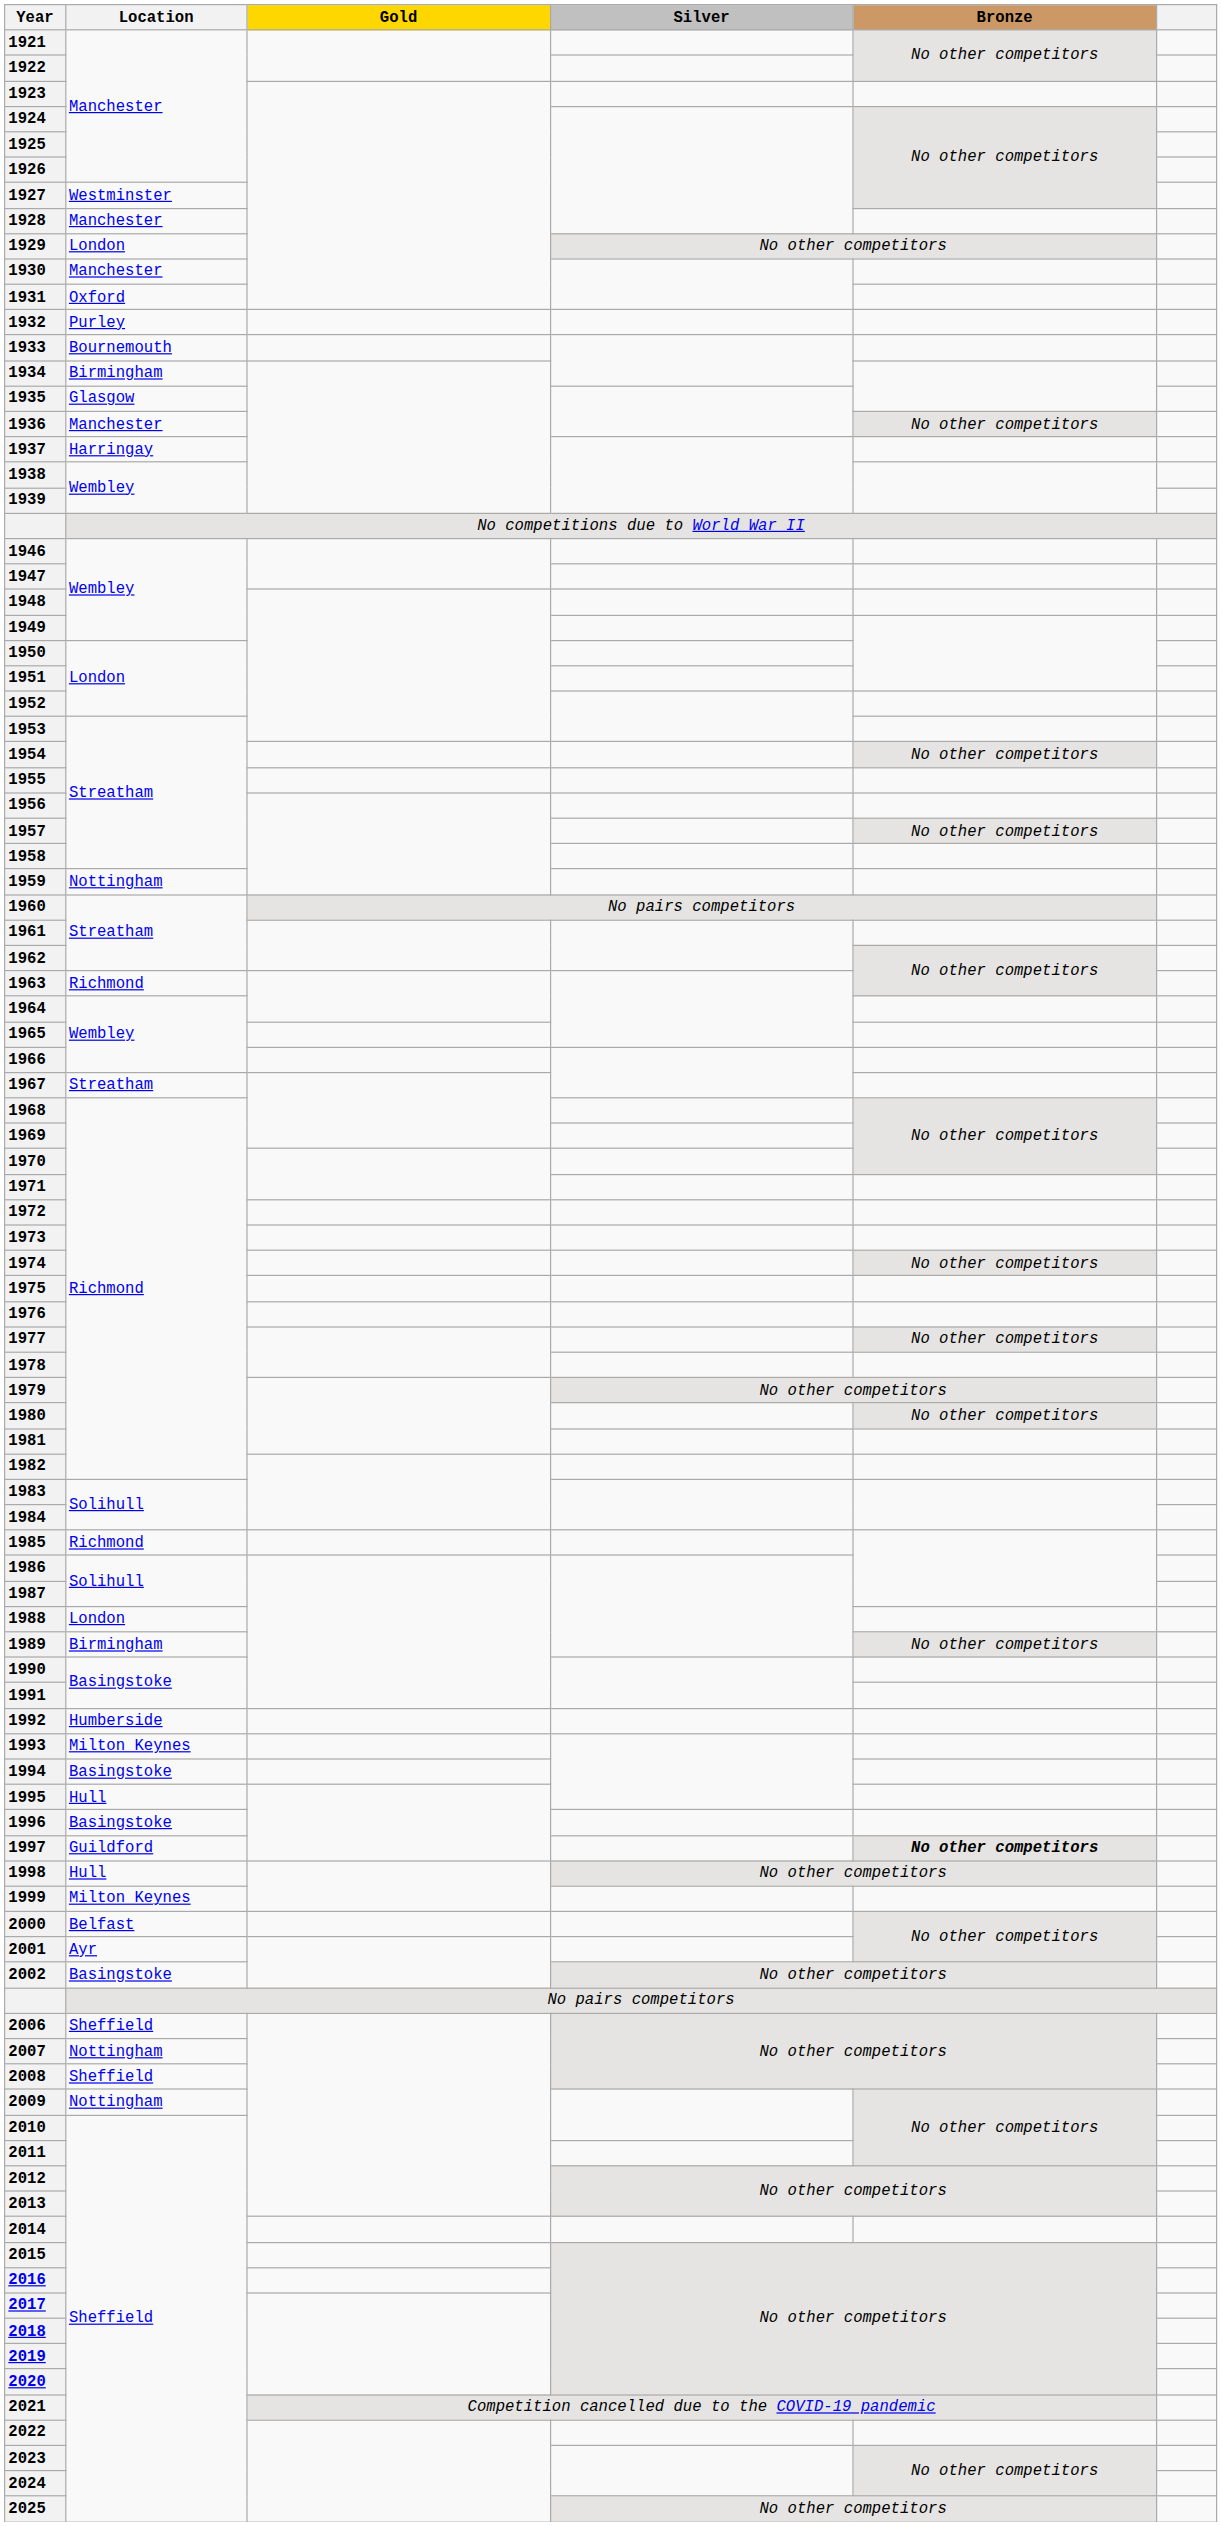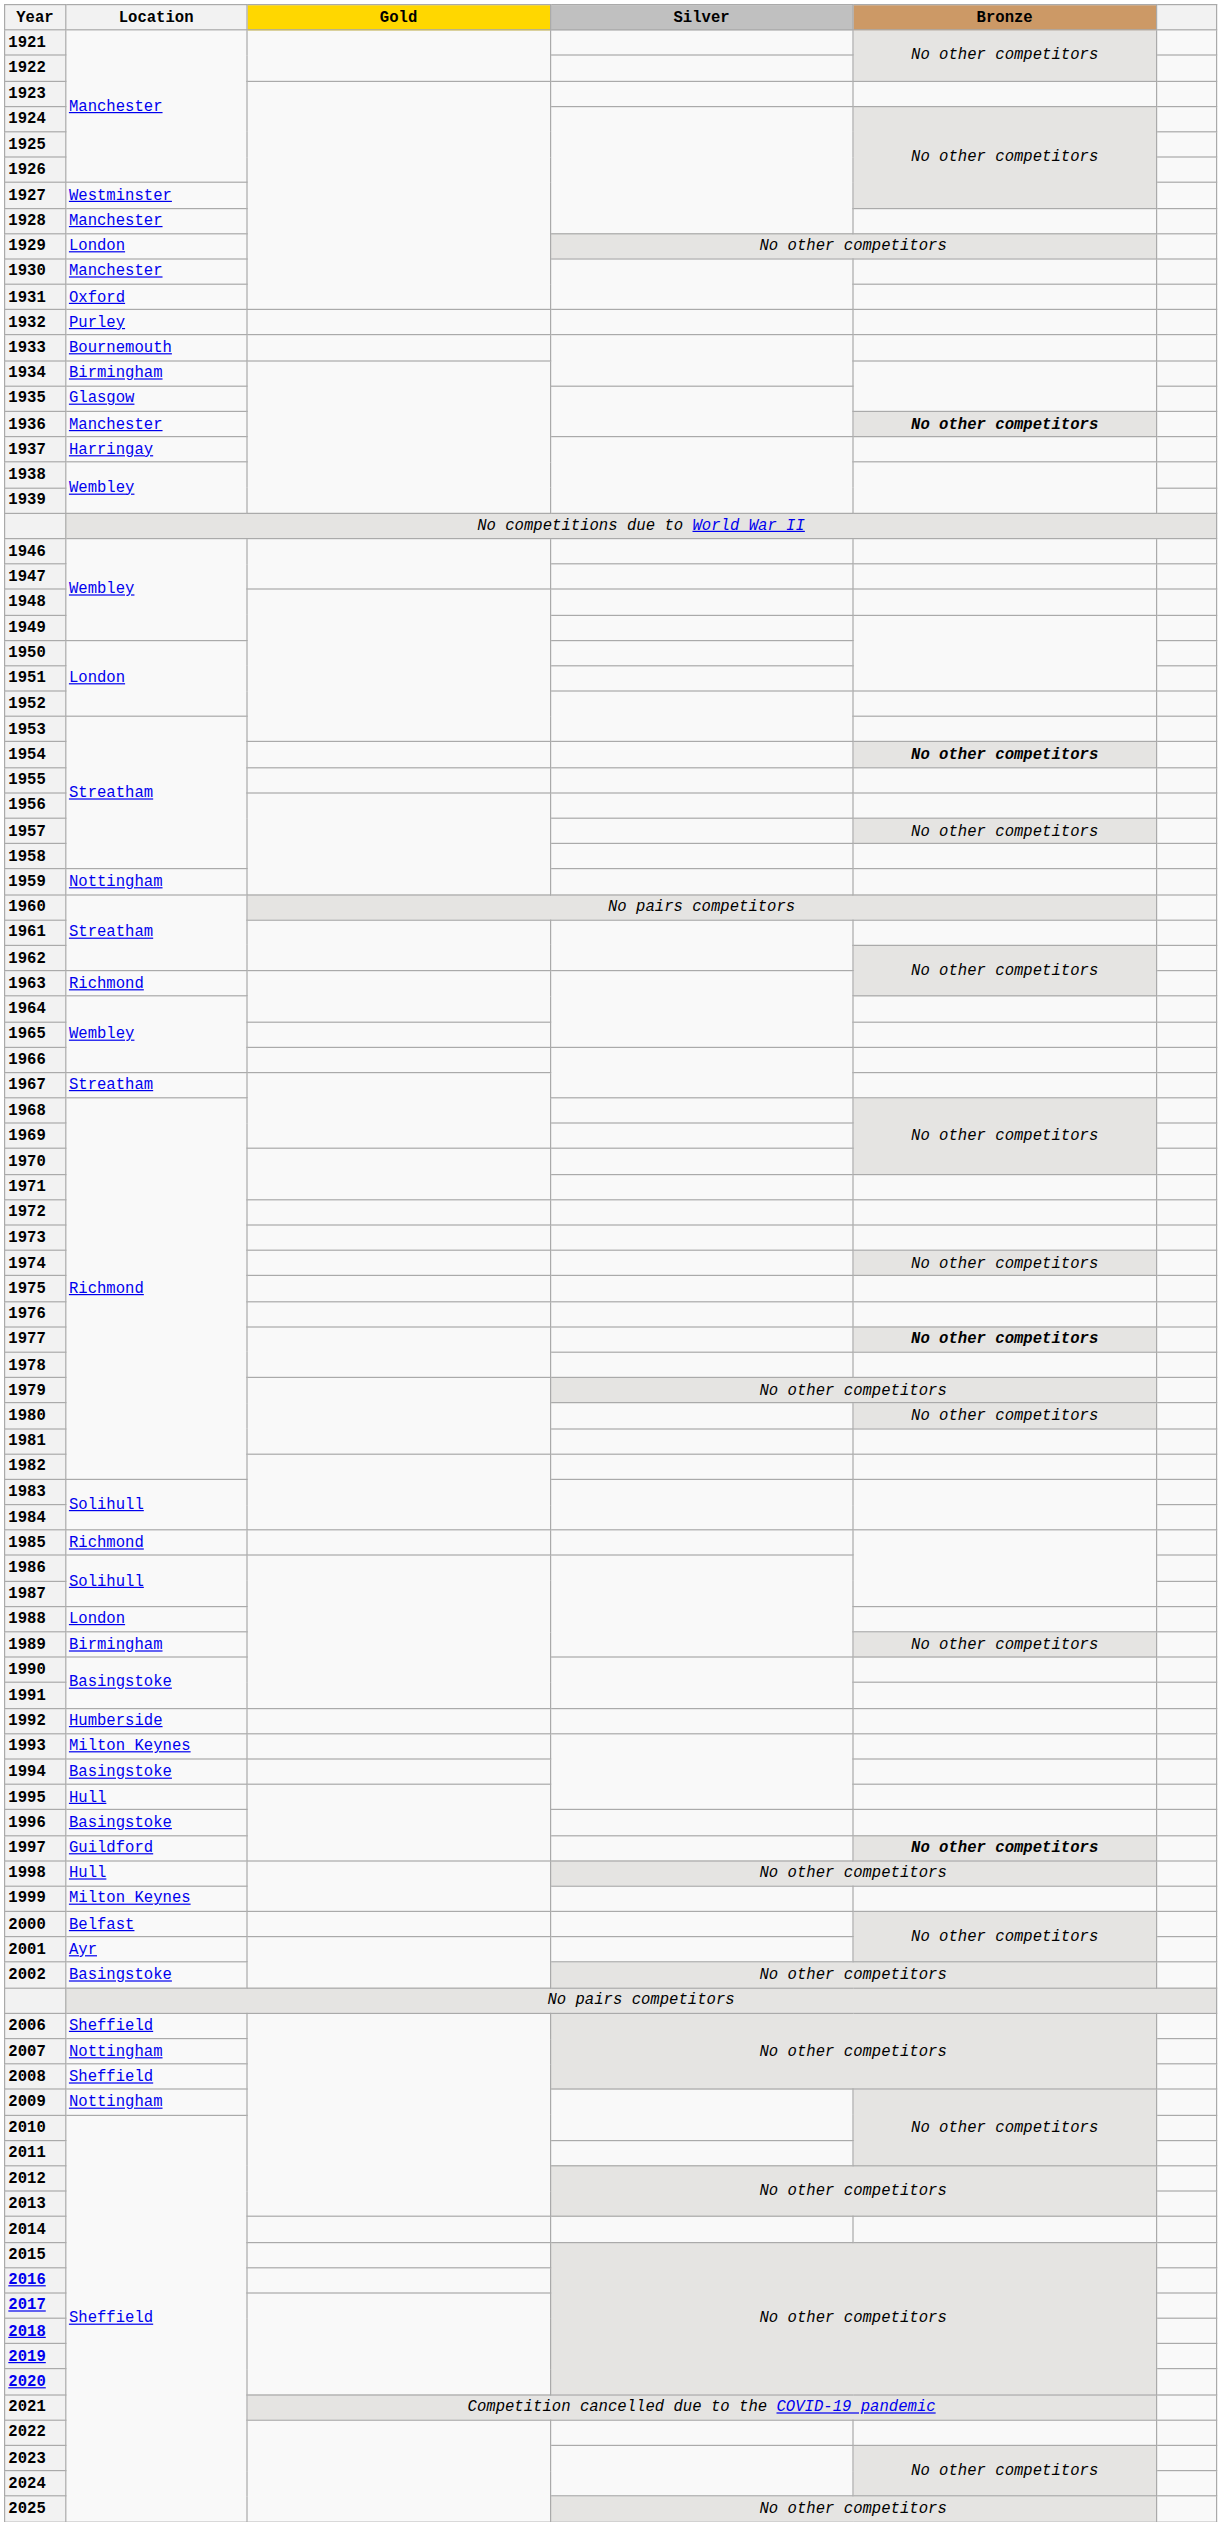(1005, 424) normal -> (1005, 424) bold
(1005, 755) normal -> (1005, 755) bold
(1005, 1339) normal -> (1005, 1339) bold
